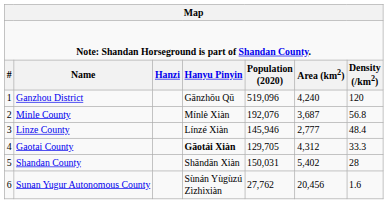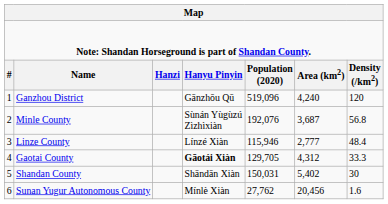(207, 114) Mínlè Xiàn -> (213, 120) Sùnán Yùgùzú Zìzhìxiàn
(263, 130) 145,946 -> (263, 142) 115,946
(354, 163) 28 -> (354, 174) 30
(213, 185) Sùnán Yùgùzú Zìzhìxiàn -> (207, 190) Mínlè Xiàn
